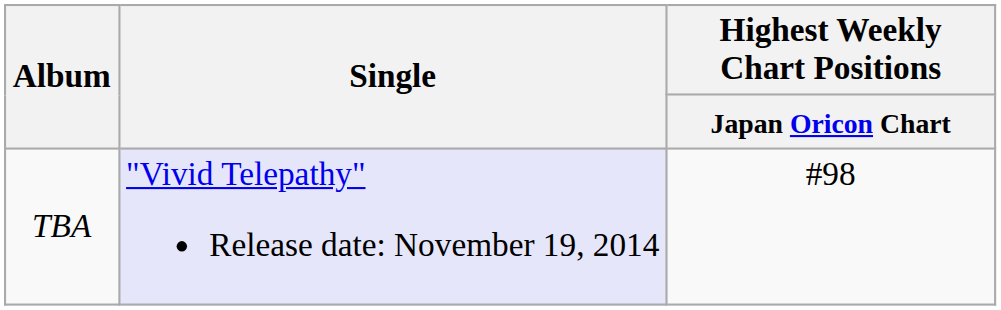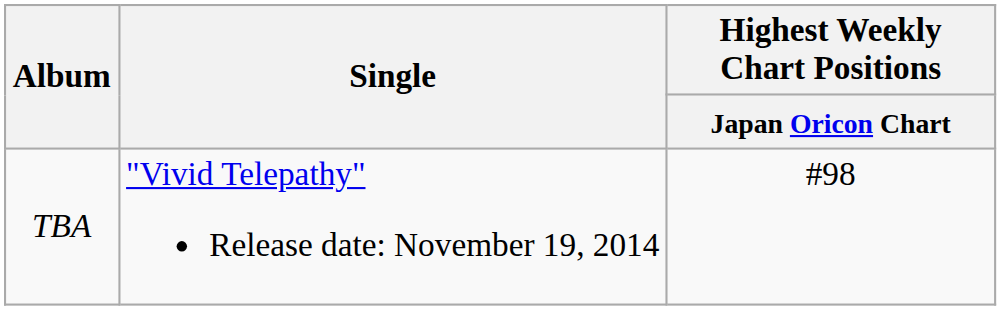(393, 210) lavender background -> (393, 210) no background
